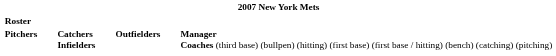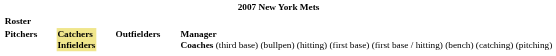(76, 39) no background -> (76, 39) khaki background
